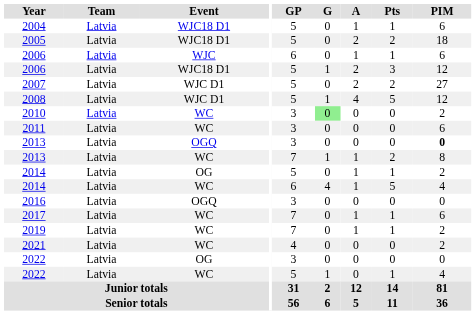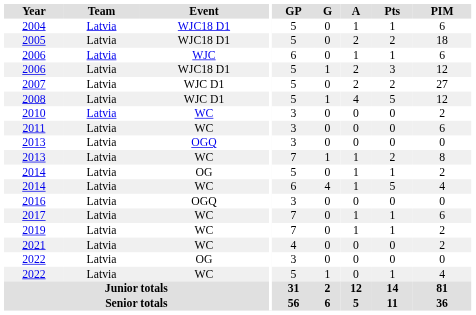(327, 113) lightgreen background -> (327, 113) no background
(442, 142) bold -> (442, 142) normal
